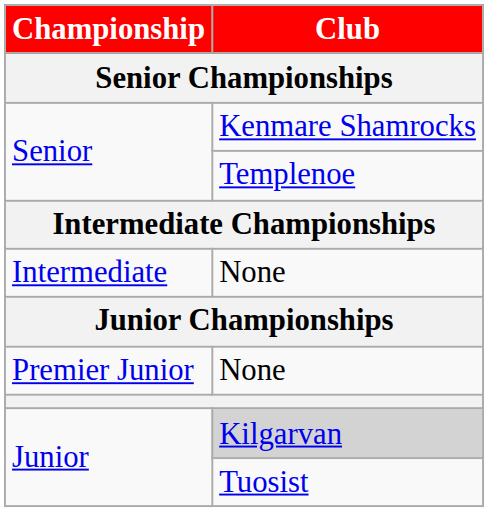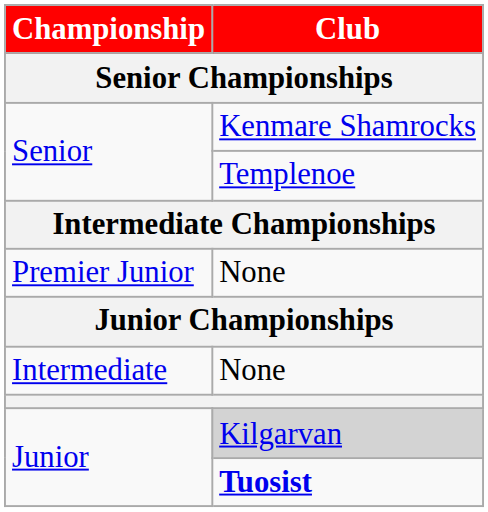(90, 272) Intermediate -> (103, 272) Premier Junior
(103, 369) Premier Junior -> (90, 369) Intermediate
(264, 481) normal -> (266, 481) bold
